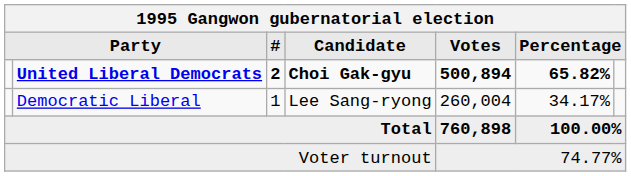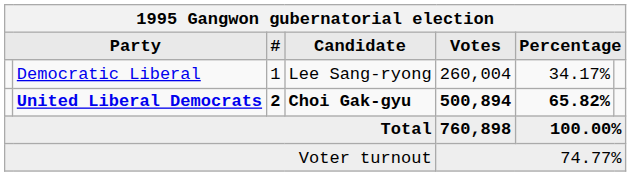rows swapped: (139, 74) <-> (109, 102)
